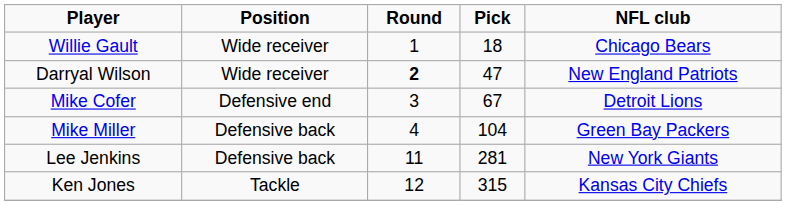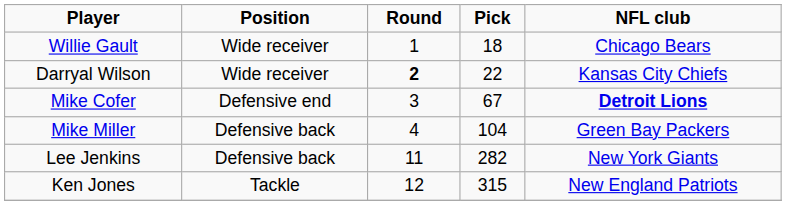(492, 74) 47 -> (492, 74) 22
(653, 74) New England Patriots -> (653, 74) Kansas City Chiefs
(653, 102) normal -> (653, 102) bold
(492, 158) 281 -> (492, 158) 282
(653, 185) Kansas City Chiefs -> (653, 185) New England Patriots
